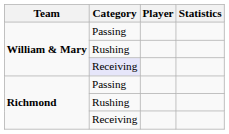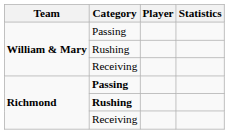(115, 66) lavender background -> (115, 66) no background
(109, 84) normal -> (110, 84) bold
(111, 102) normal -> (112, 102) bold
